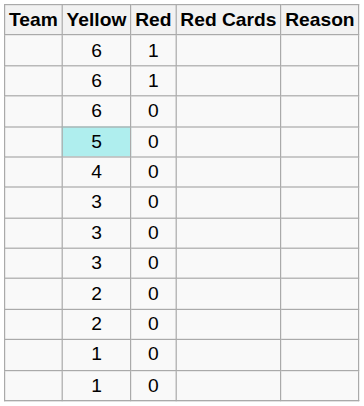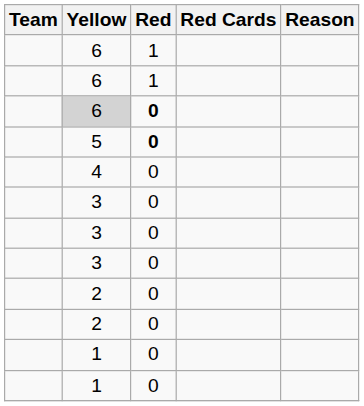(96, 111) no background -> (96, 111) lightgrey background
(153, 111) normal -> (153, 111) bold
(96, 141) paleturquoise background -> (96, 141) no background
(153, 141) normal -> (153, 141) bold
